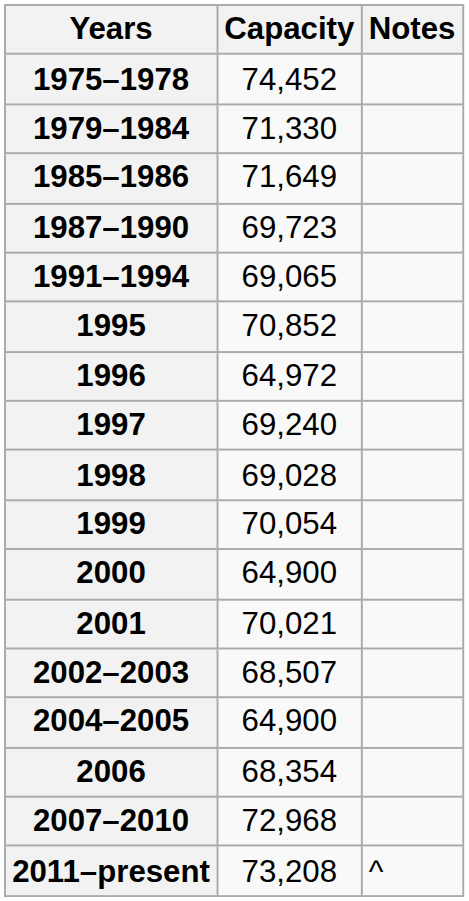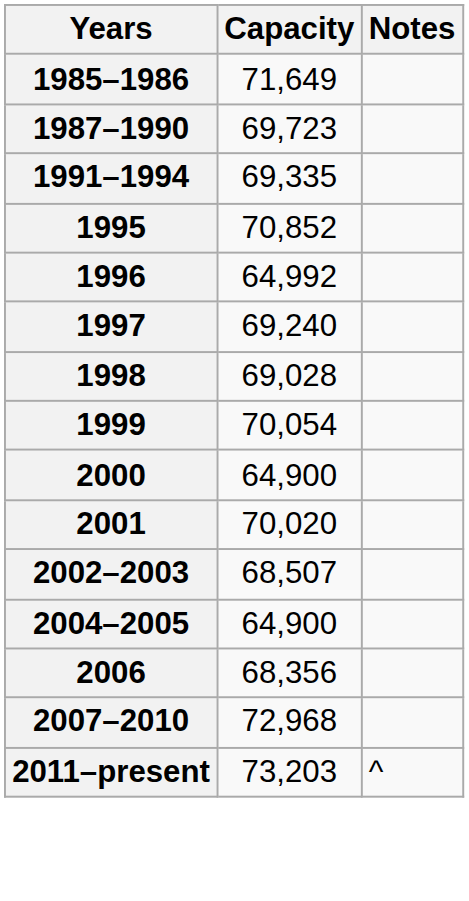- row: (111, 78)
- row: (111, 128)
(289, 276) 69,065 -> (289, 177) 69,335
(289, 375) 64,972 -> (289, 276) 64,992
(289, 623) 70,021 -> (289, 524) 70,020
(289, 771) 68,354 -> (289, 672) 68,356
(289, 870) 73,208 -> (289, 771) 73,203
